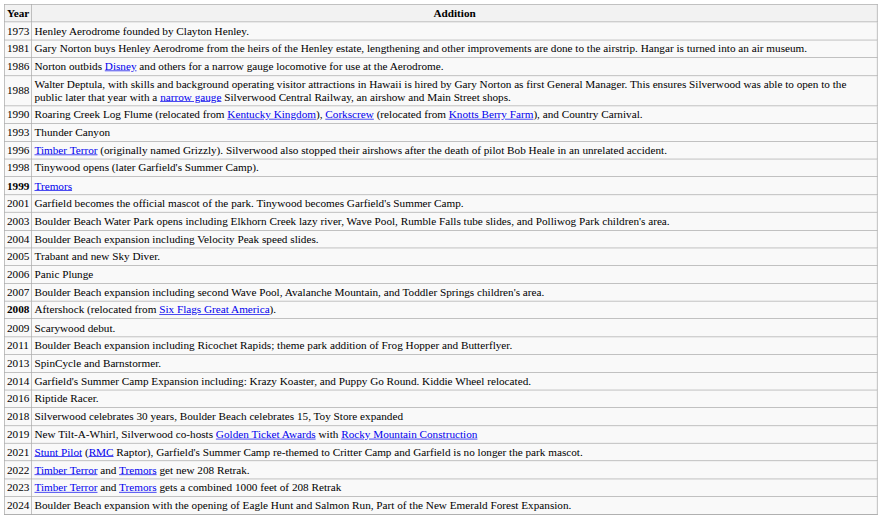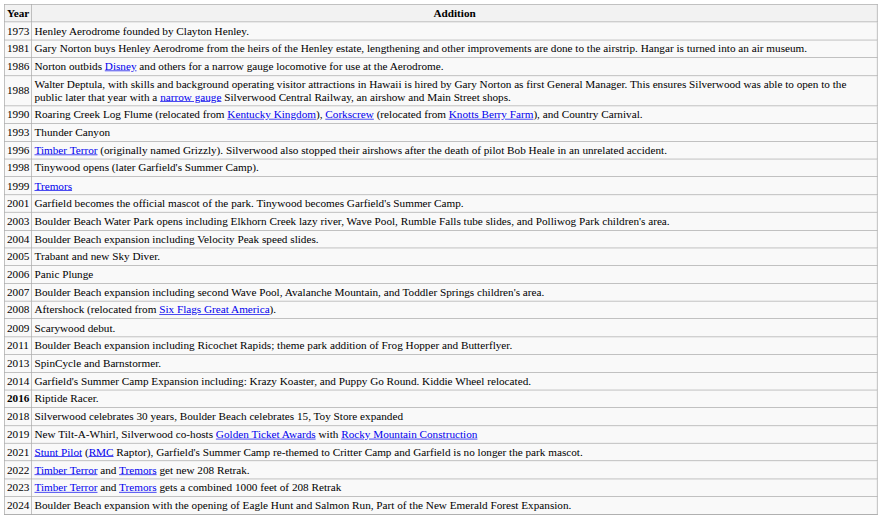(18, 185) bold -> (18, 185) normal
(18, 310) bold -> (18, 310) normal
(18, 398) normal -> (18, 398) bold
